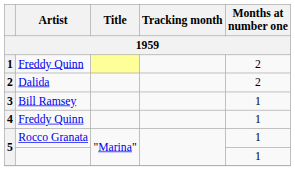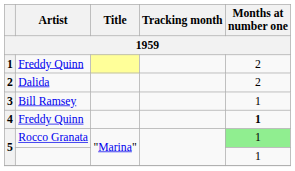(258, 119) normal -> (258, 119) bold
(258, 138) no background -> (258, 138) lightgreen background
